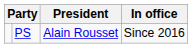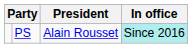(154, 33) no background -> (154, 33) paleturquoise background
